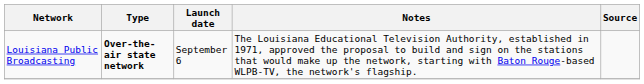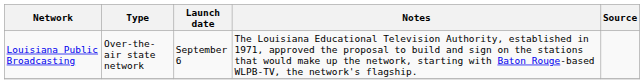(130, 55) bold -> (130, 55) normal
